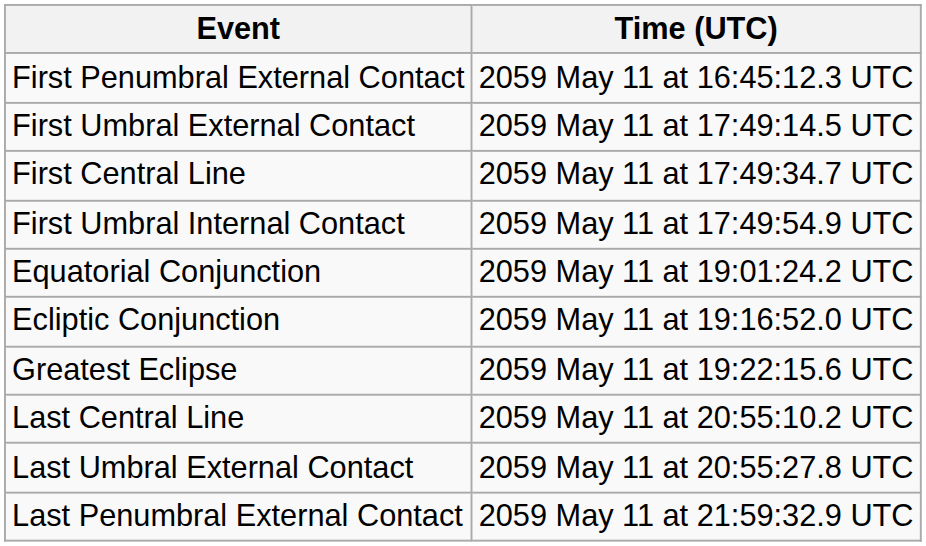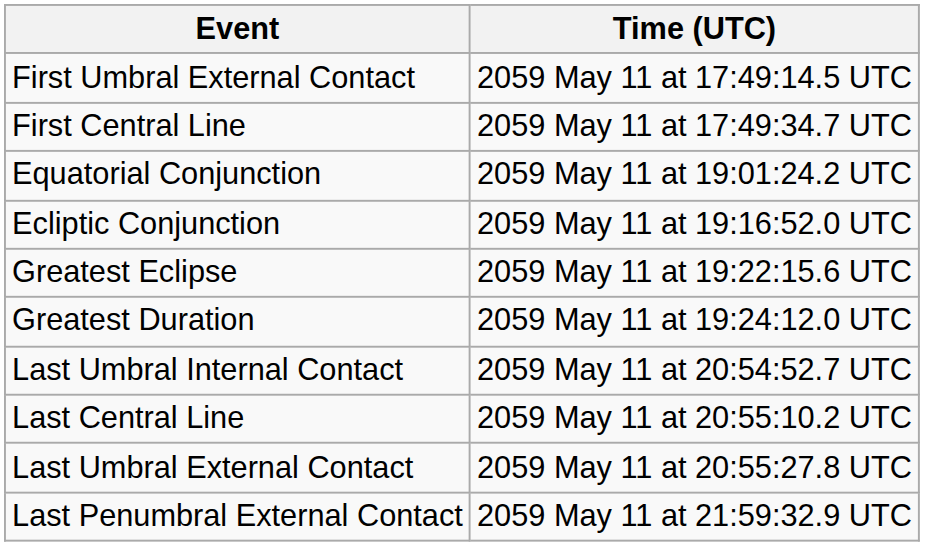- row: (238, 77)
- row: (208, 223)
+ row: (133, 321)
+ row: (208, 369)
